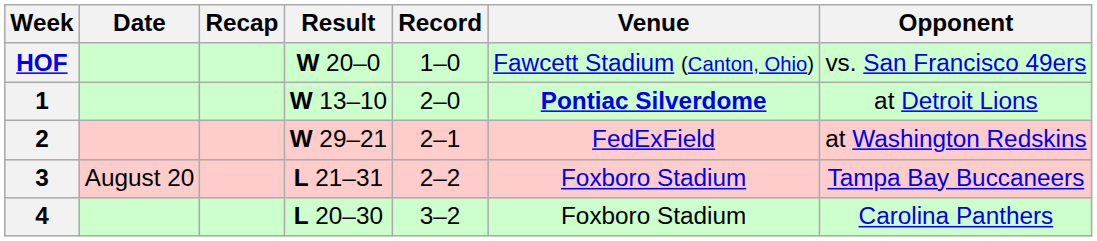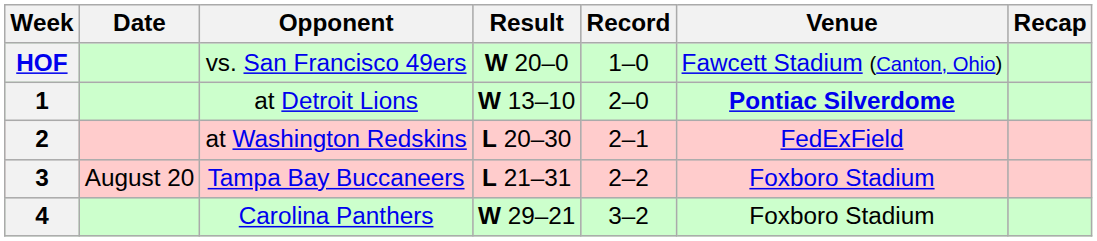columns swapped: (956, 23) <-> (242, 23)
(338, 139) W 29–21 -> (527, 139) L 20–30
(338, 216) L 20–30 -> (527, 216) W 29–21
